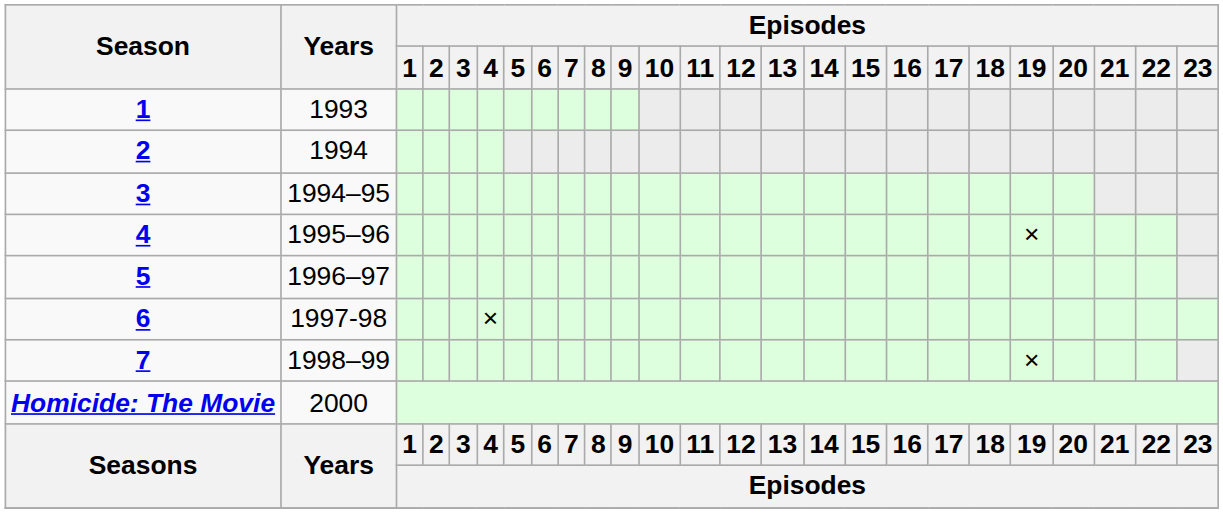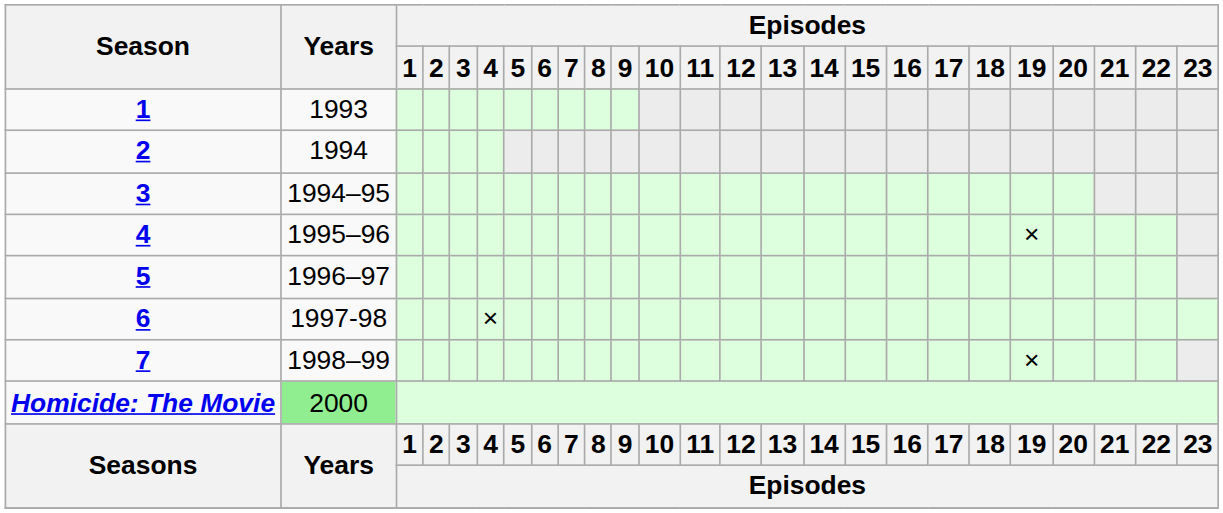(339, 402) no background -> (339, 402) lightgreen background
